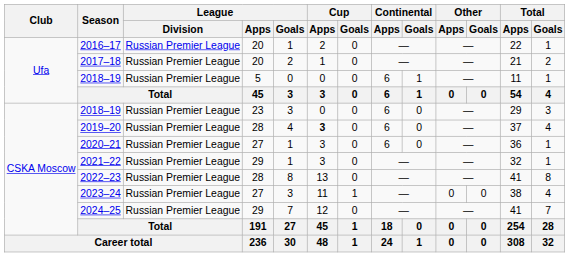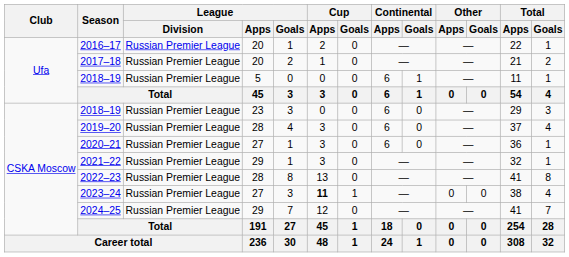(322, 128) bold -> (322, 128) normal
(322, 194) normal -> (322, 194) bold
